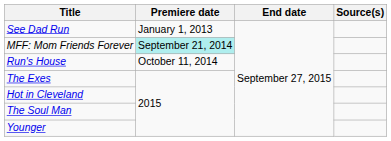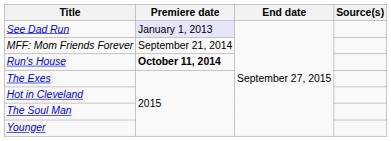(175, 29) no background -> (175, 29) lavender background
(185, 45) paleturquoise background -> (185, 45) no background
(178, 62) normal -> (179, 62) bold
